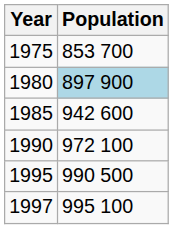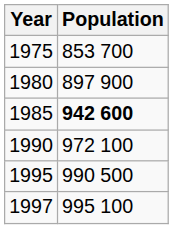(98, 82) lightblue background -> (98, 82) no background
(98, 113) normal -> (98, 113) bold
